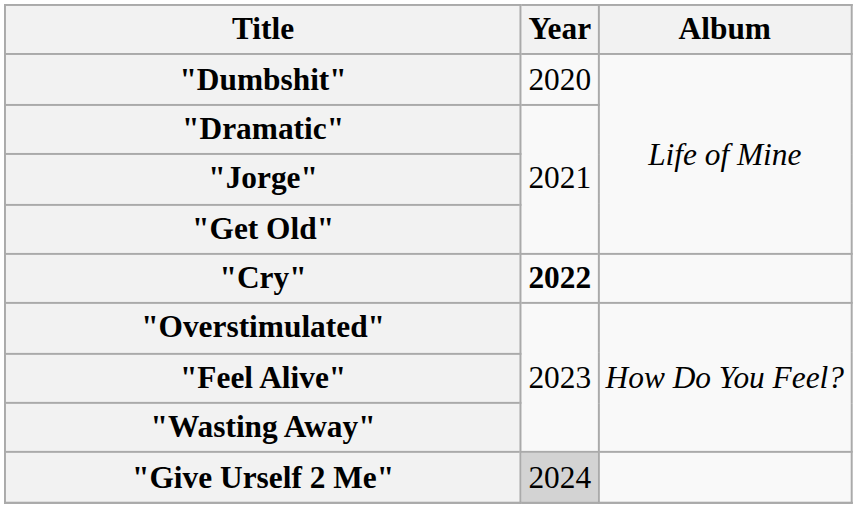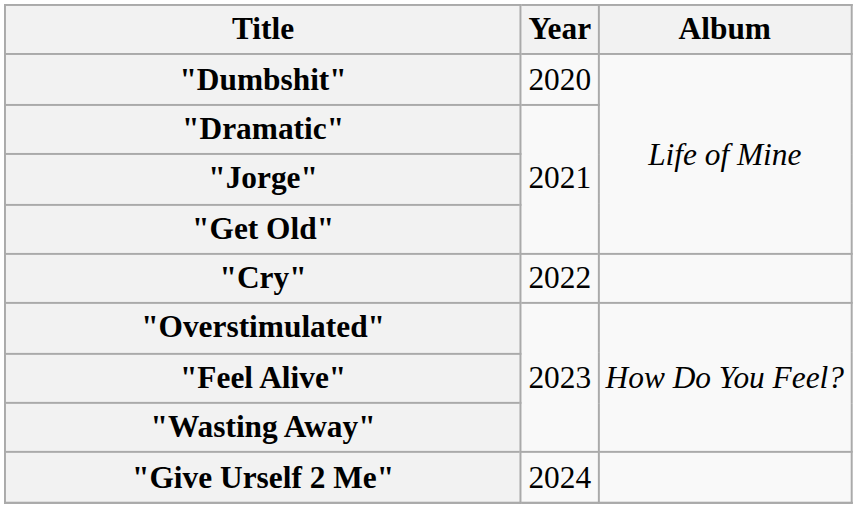(560, 278) bold -> (560, 278) normal
(560, 476) lightgrey background -> (560, 476) no background
